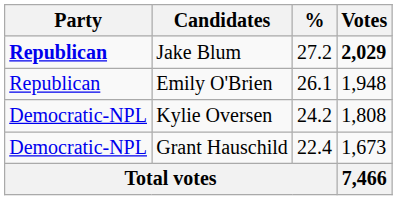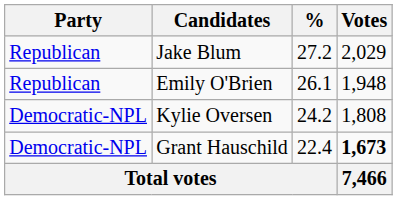(58, 52) bold -> (55, 52) normal
(364, 52) bold -> (364, 52) normal
(364, 147) normal -> (364, 147) bold
